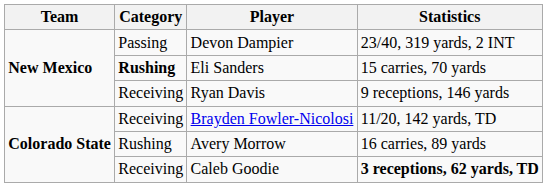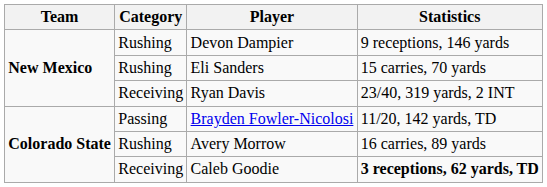(143, 42) Passing -> (145, 42) Rushing
(438, 42) 23/40, 319 yards, 2 INT -> (435, 42) 9 receptions, 146 yards
(147, 67) bold -> (145, 67) normal
(435, 93) 9 receptions, 146 yards -> (438, 93) 23/40, 319 yards, 2 INT
(151, 118) Receiving -> (143, 118) Passing
